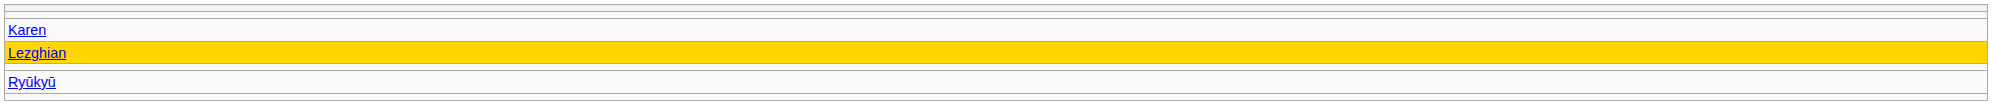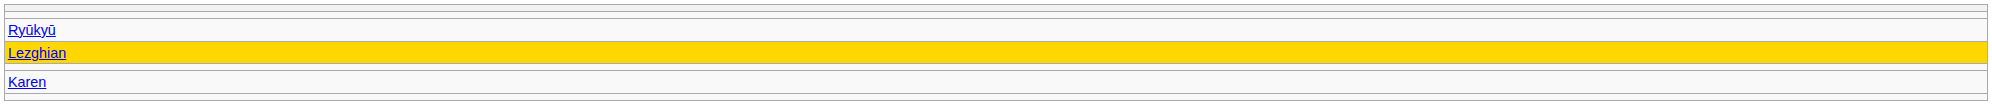(27, 30) Karen -> (32, 30) Ryūkyū
(32, 82) Ryūkyū -> (27, 82) Karen
